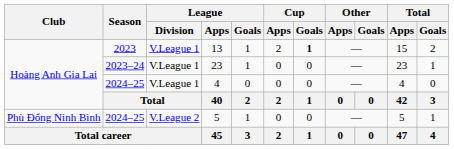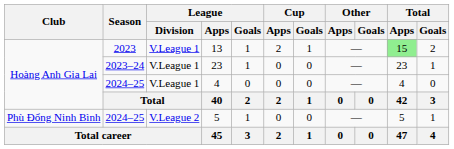(309, 48) bold -> (309, 48) normal
(402, 48) no background -> (402, 48) lightgreen background
